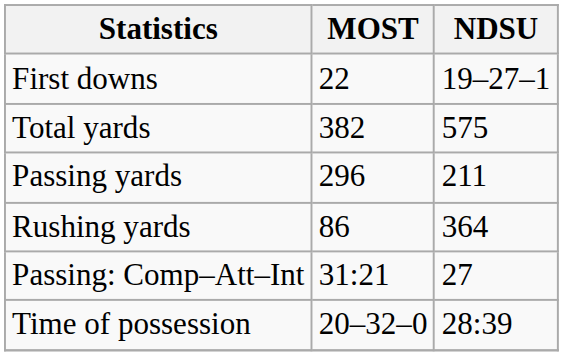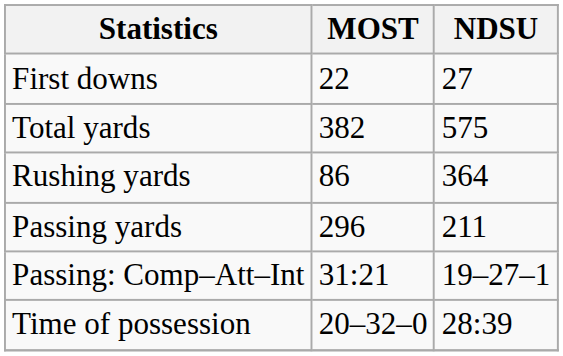(496, 78) 19–27–1 -> (457, 78) 27
rows swapped: (101, 226) <-> (97, 176)
(457, 275) 27 -> (496, 275) 19–27–1
